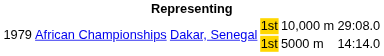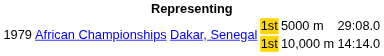(308, 26) 10,000 m -> (302, 26) 5000 m
(302, 43) 5000 m -> (308, 43) 10,000 m
